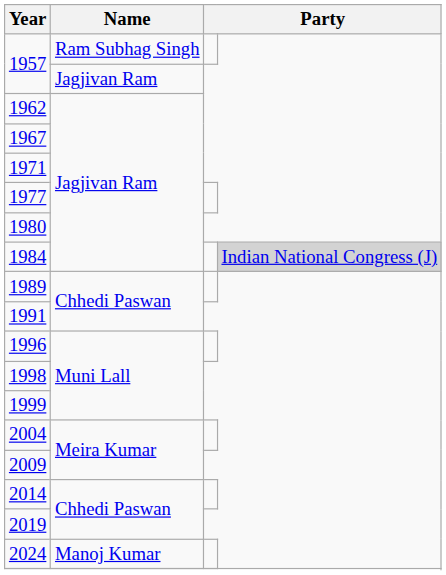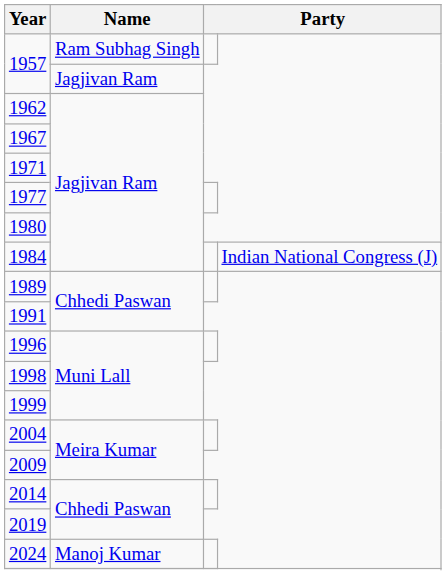(329, 256) lightgrey background -> (329, 256) no background
